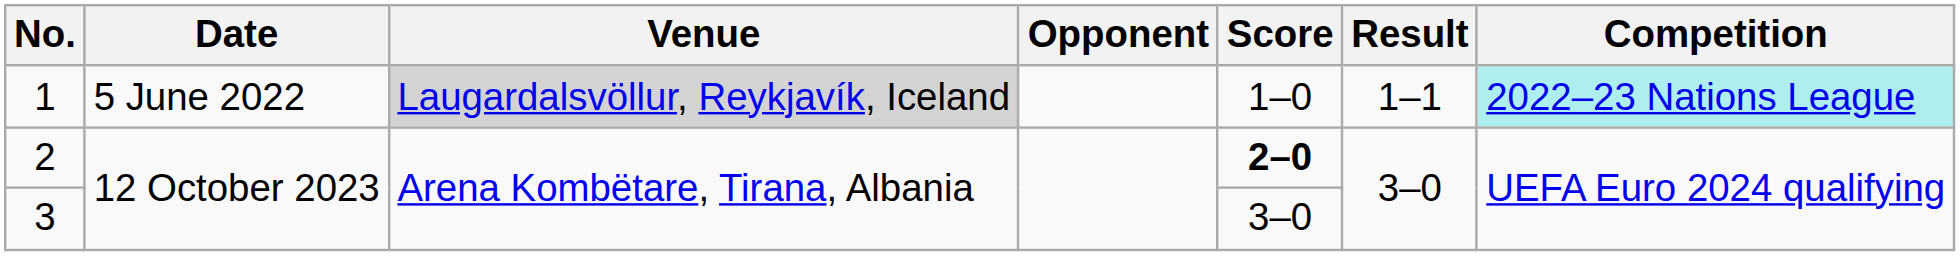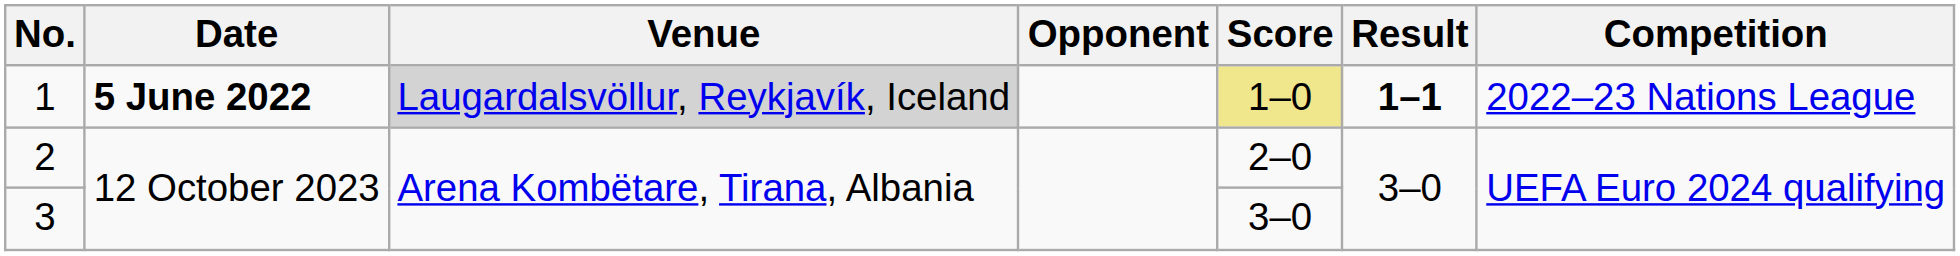(199, 95) normal -> (203, 95) bold
(1280, 95) no background -> (1280, 95) khaki background
(1410, 95) normal -> (1410, 95) bold
(1701, 95) paleturquoise background -> (1701, 95) no background
(1280, 156) bold -> (1280, 156) normal
